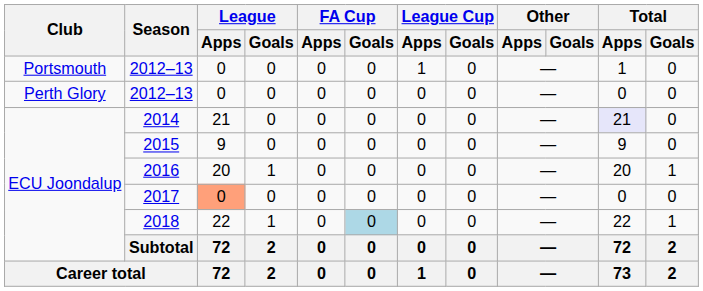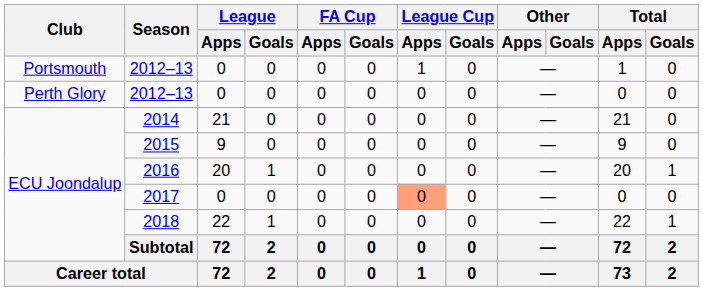(622, 119) lavender background -> (622, 119) no background
(221, 196) lightsalmon background -> (221, 196) no background
(422, 196) no background -> (422, 196) lightsalmon background
(371, 222) lightblue background -> (371, 222) no background
